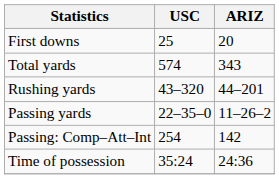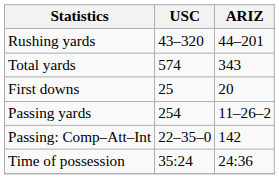rows swapped: (44, 40) <-> (52, 89)
(185, 113) 22–35–0 -> (170, 113) 254
(170, 137) 254 -> (185, 137) 22–35–0
